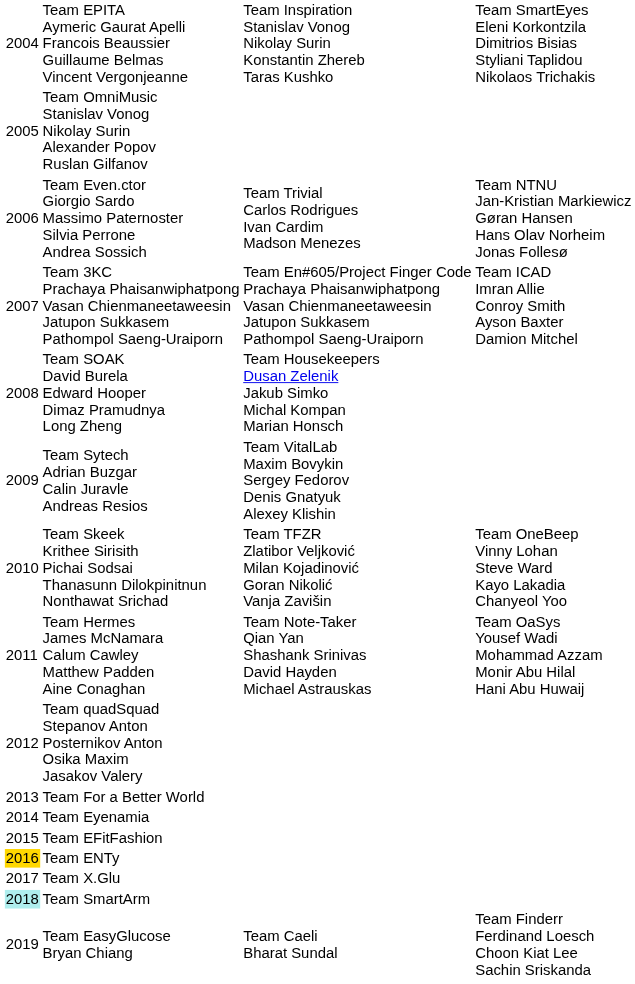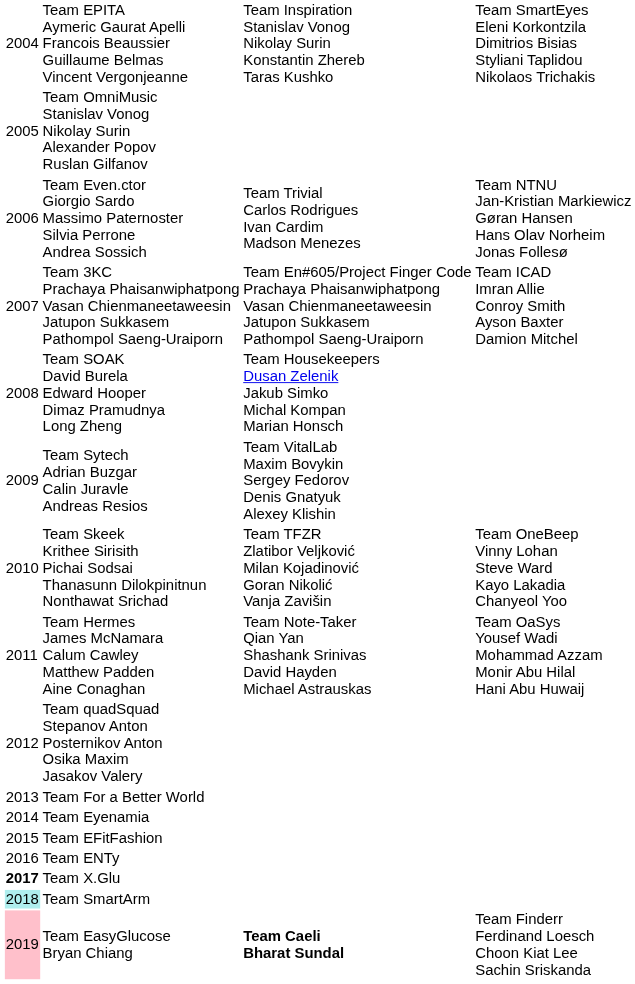(22, 858) gold background -> (22, 858) no background
(22, 878) normal -> (22, 878) bold
(22, 944) no background -> (22, 944) pink background
(290, 944) normal -> (294, 944) bold
